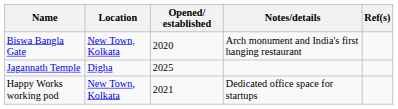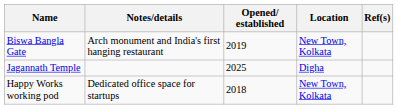columns swapped: (118, 18) <-> (293, 18)
(163, 46) 2020 -> (236, 46) 2019
(163, 90) 2021 -> (236, 90) 2018
